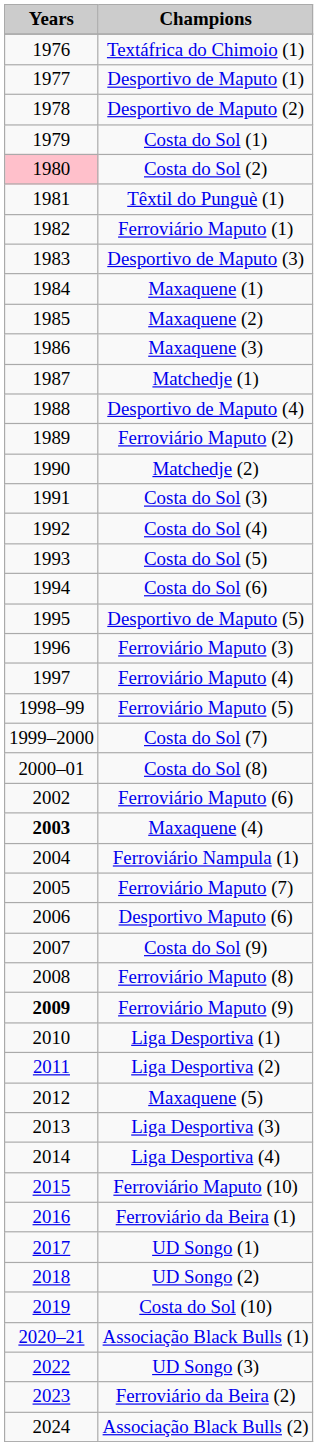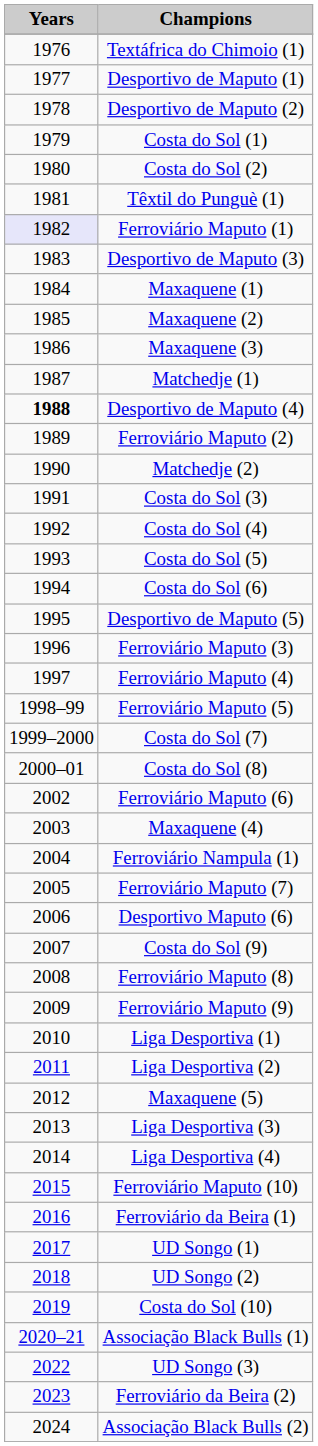(51, 169) pink background -> (51, 169) no background
(51, 229) no background -> (51, 229) lavender background
(51, 408) normal -> (51, 408) bold
(51, 827) bold -> (51, 827) normal
(51, 1007) bold -> (51, 1007) normal
